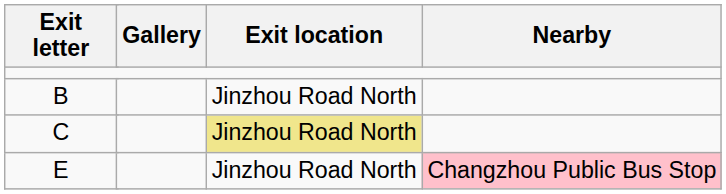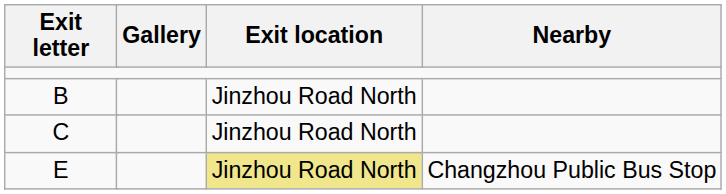(314, 133) khaki background -> (314, 133) no background
(314, 170) no background -> (314, 170) khaki background
(572, 170) pink background -> (572, 170) no background
